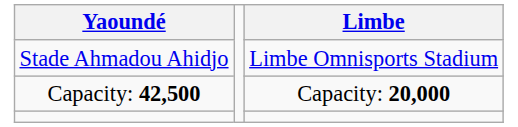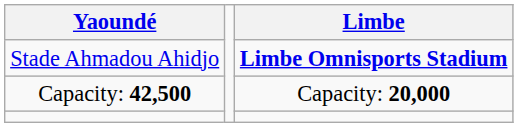(374, 57) normal -> (374, 57) bold
